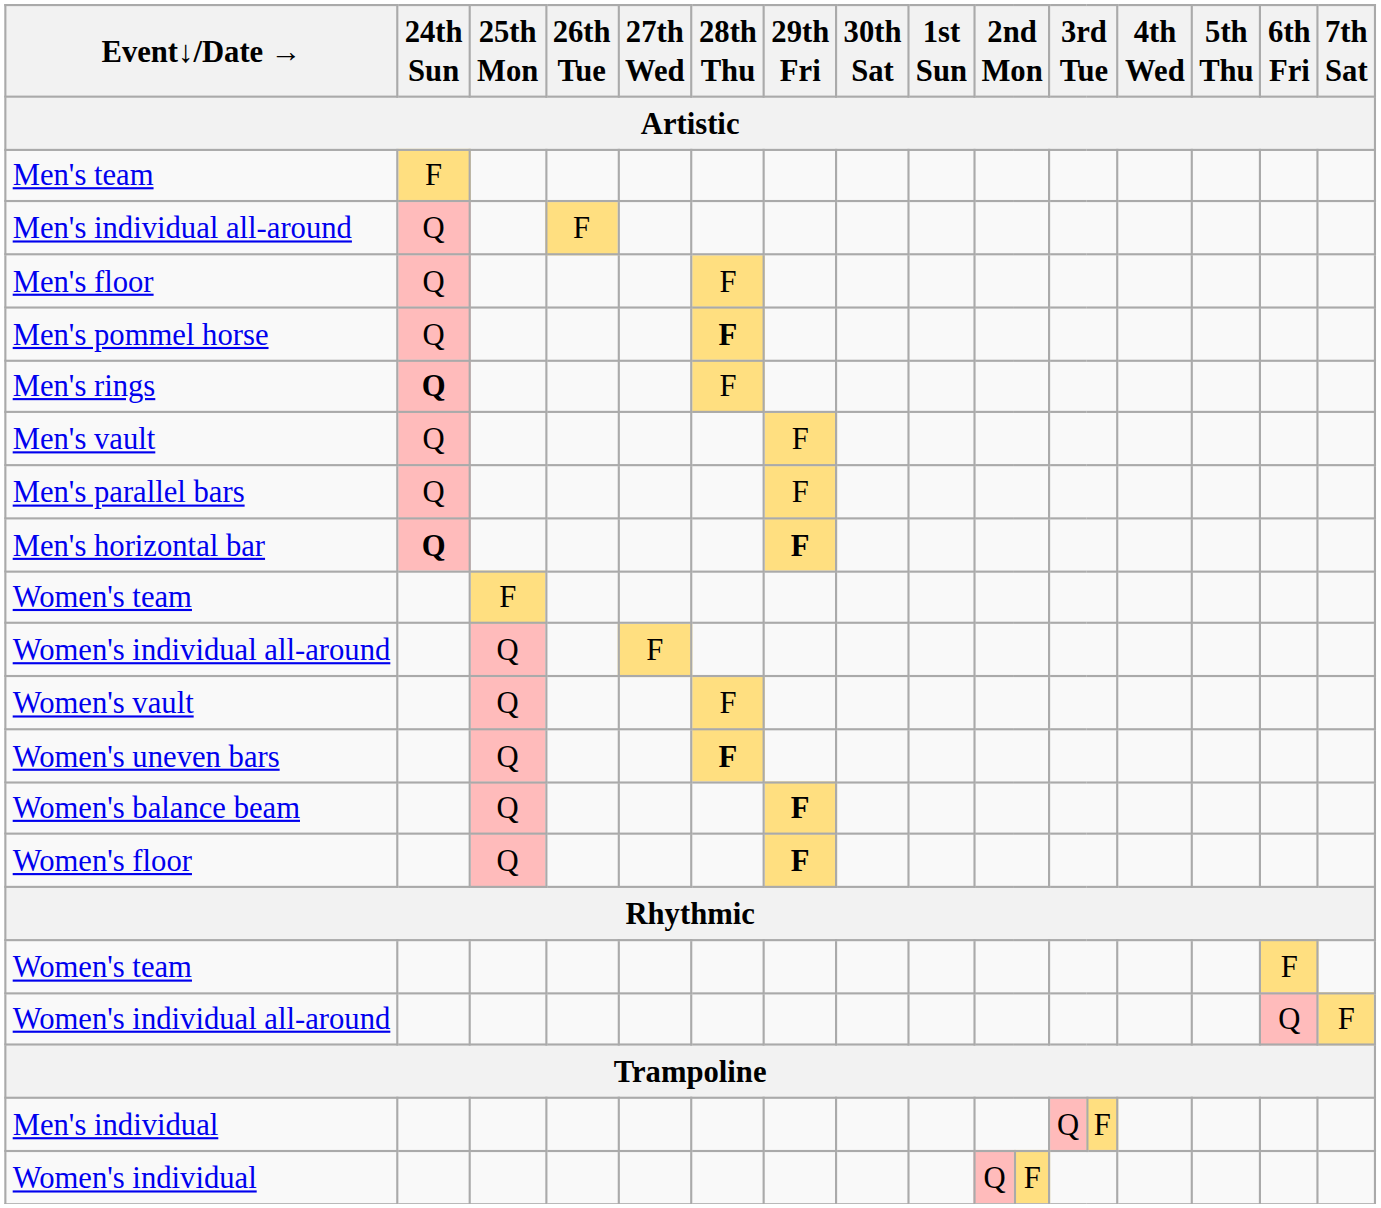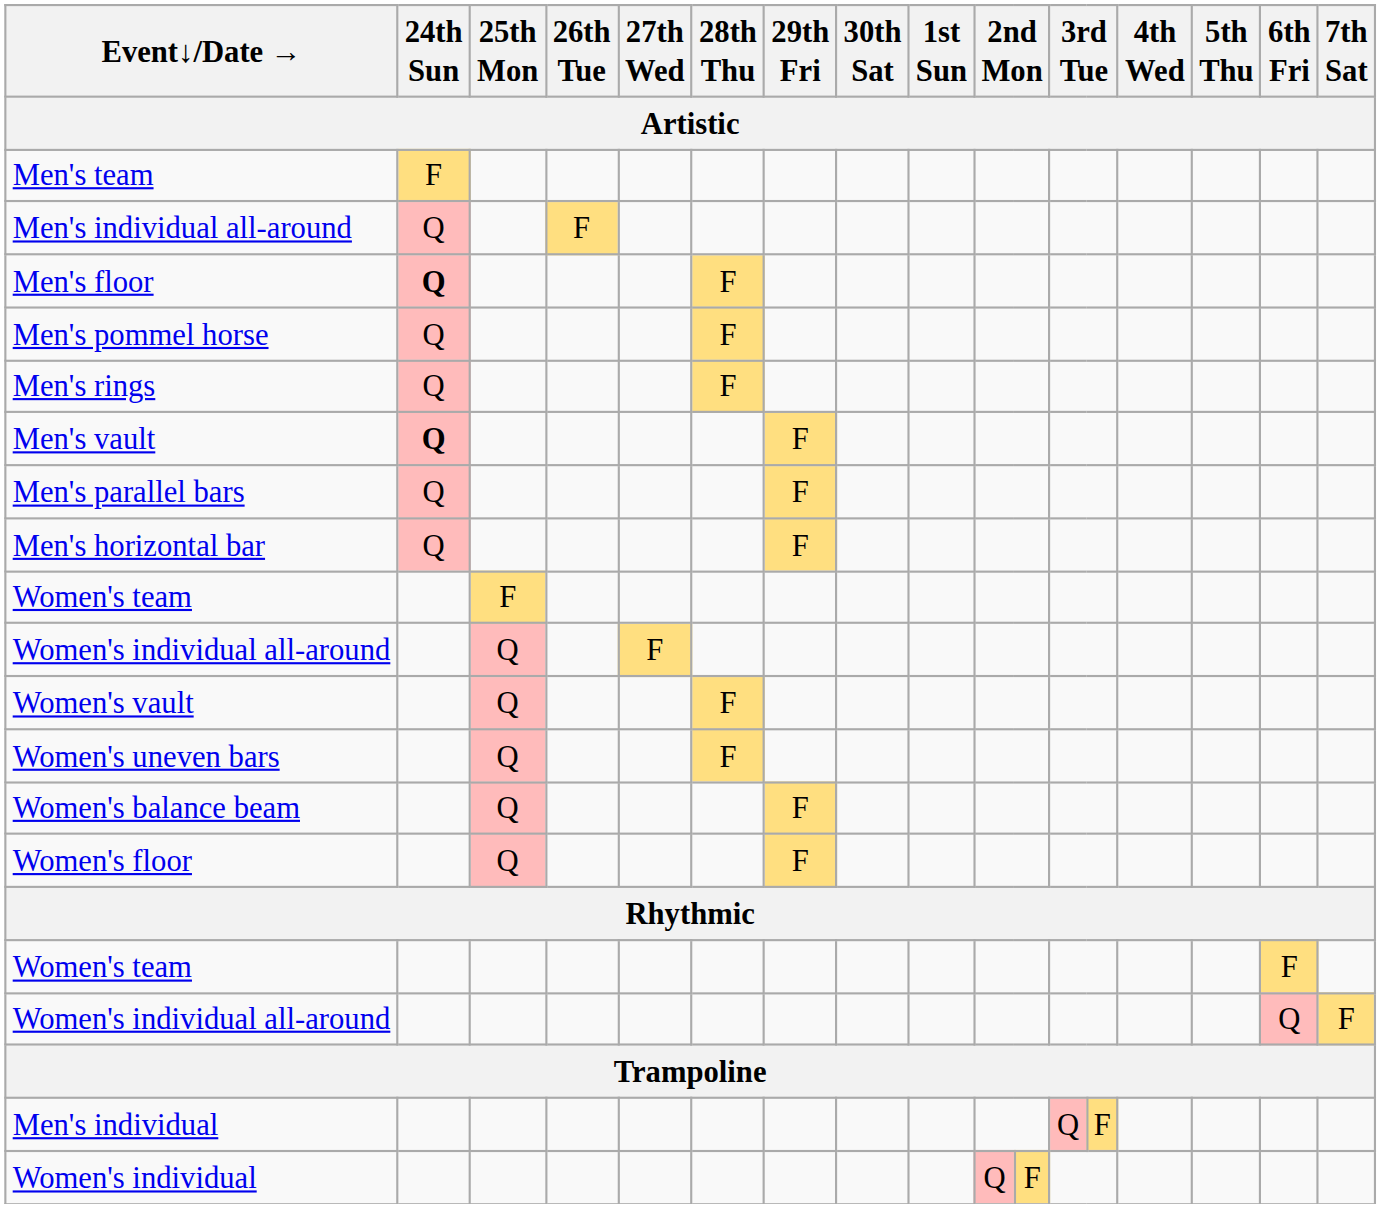(434, 281) normal -> (434, 281) bold
(728, 333) bold -> (728, 333) normal
(434, 386) bold -> (434, 386) normal
(434, 439) normal -> (434, 439) bold
(434, 544) bold -> (434, 544) normal
(800, 544) bold -> (800, 544) normal
(728, 755) bold -> (728, 755) normal
(800, 808) bold -> (800, 808) normal
(800, 861) bold -> (800, 861) normal
